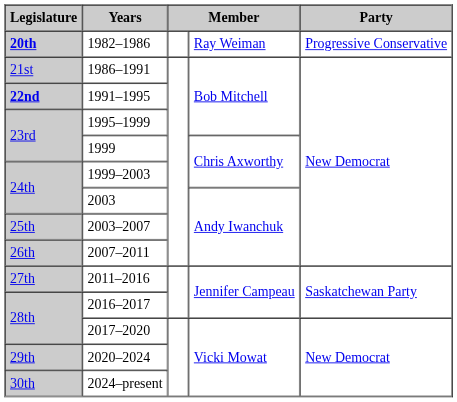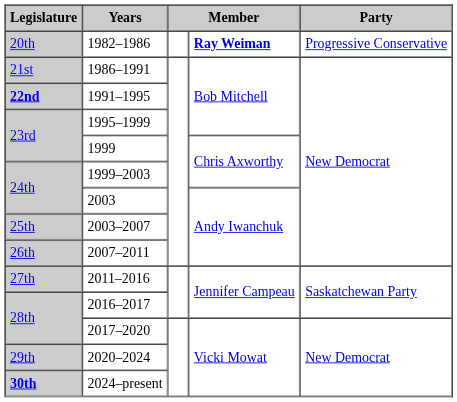(23, 44) bold -> (22, 44) normal
(230, 44) normal -> (232, 44) bold
(22, 383) normal -> (23, 383) bold
